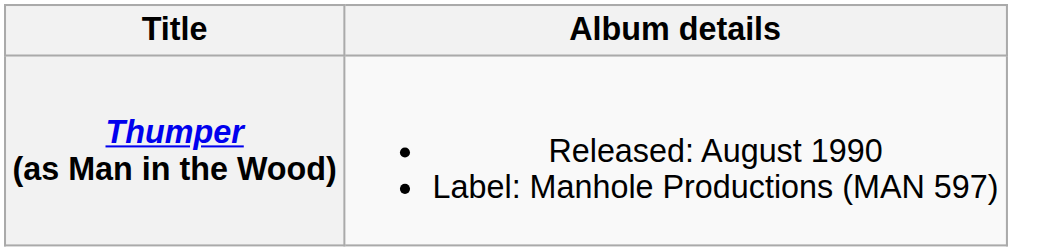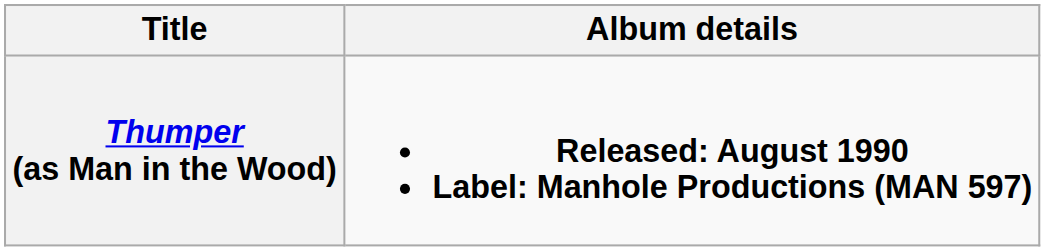(675, 169) normal -> (692, 169) bold
